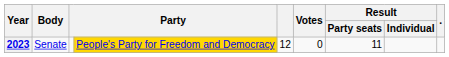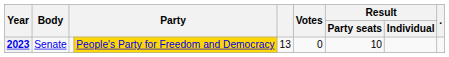(285, 45) 12 -> (285, 45) 13
(377, 45) 11 -> (376, 45) 10
